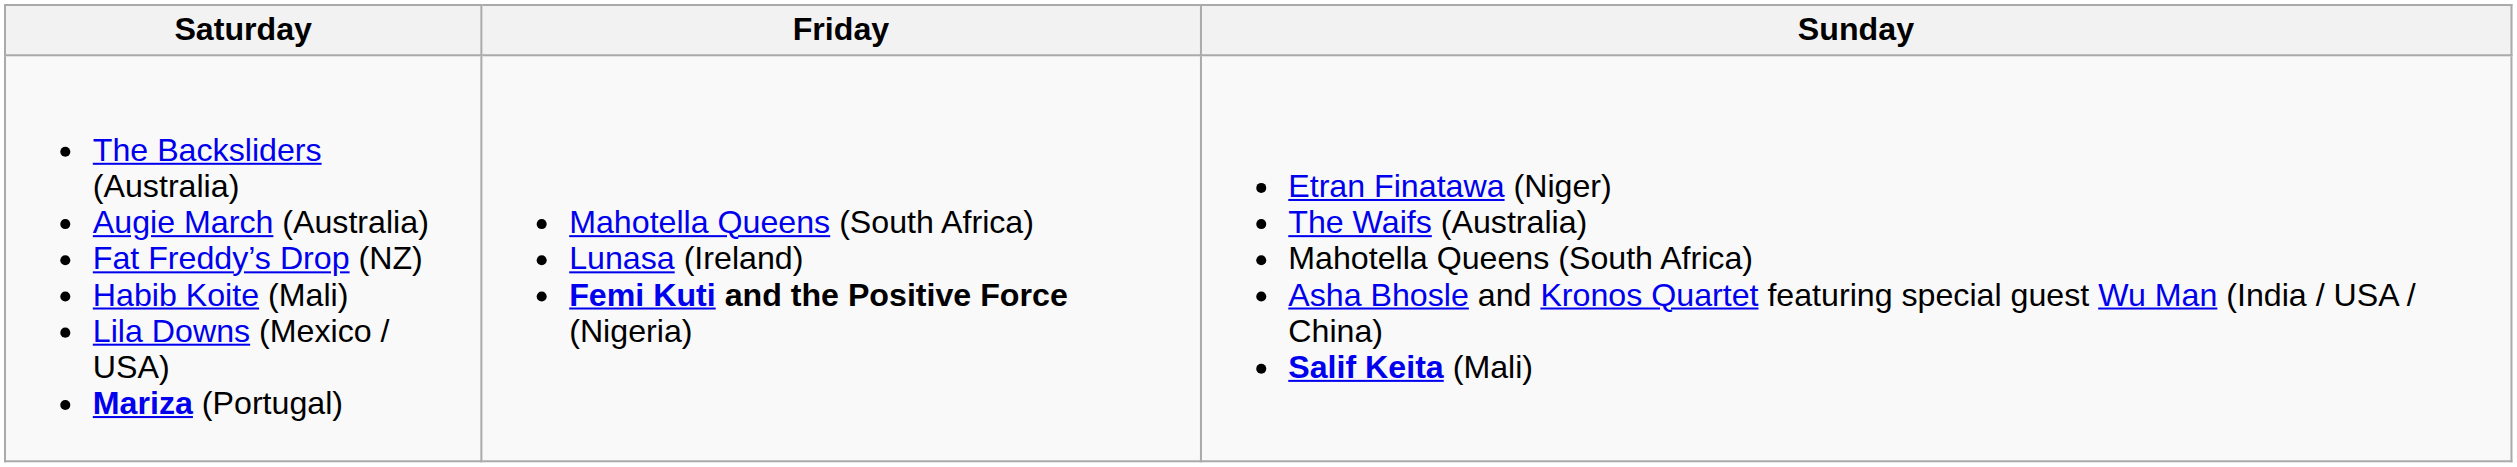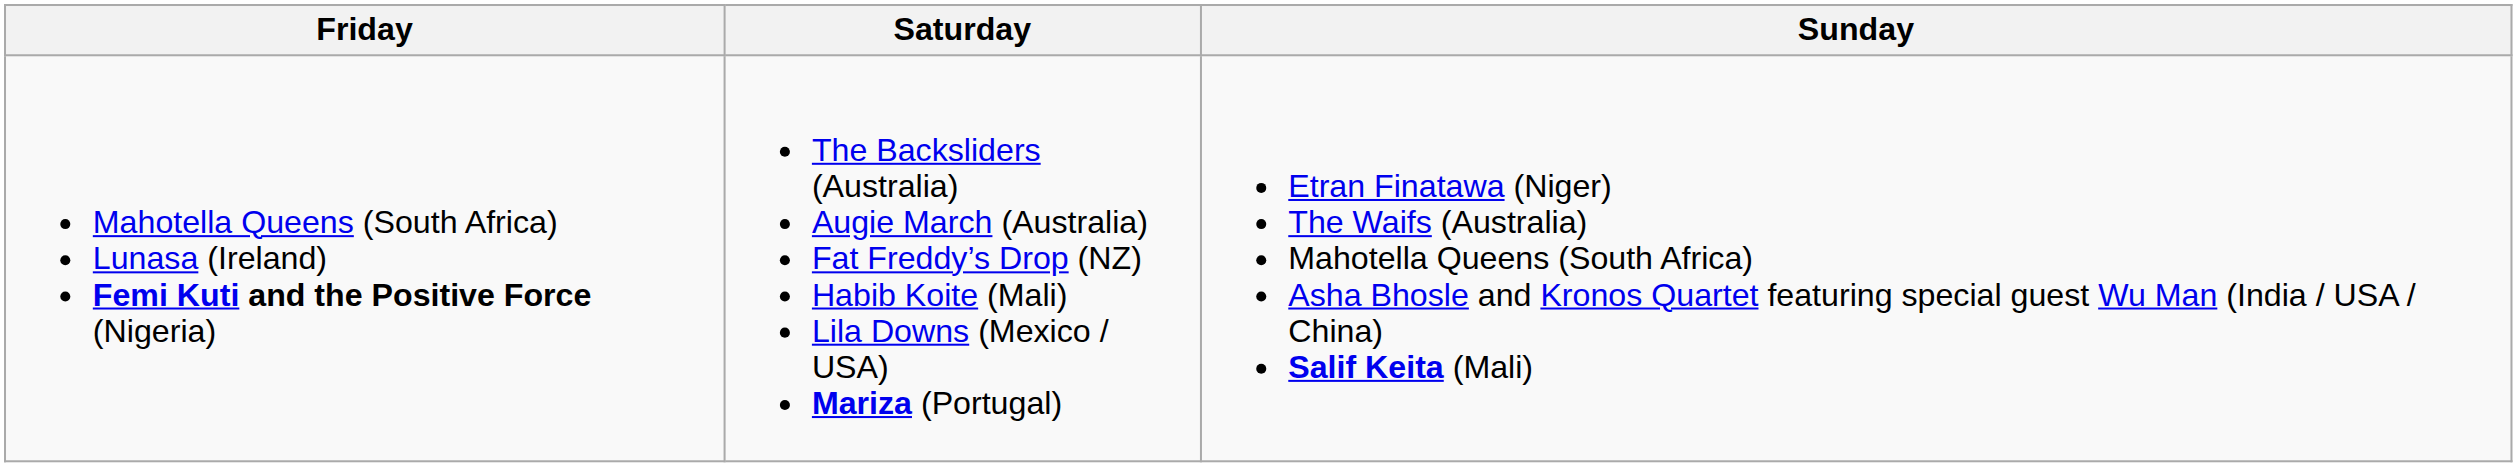columns swapped: (841, 30) <-> (243, 30)
